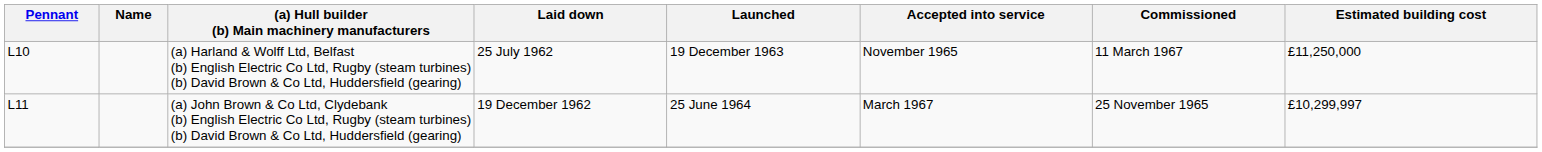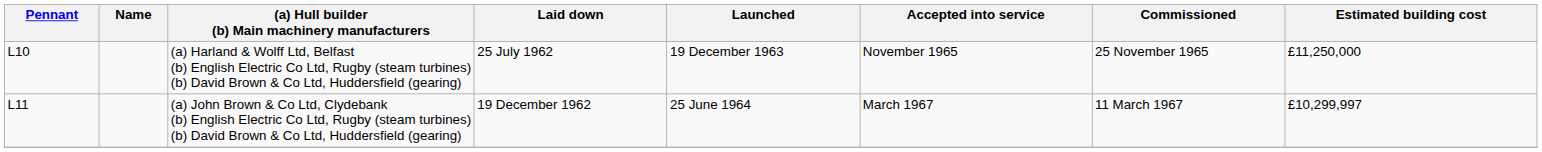(1139, 51) 11 March 1967 -> (1152, 51) 25 November 1965
(1152, 104) 25 November 1965 -> (1139, 104) 11 March 1967
